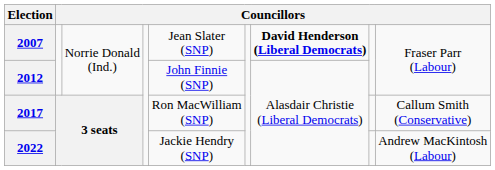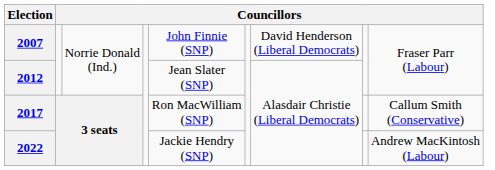(197, 42) Jean Slater (SNP) -> (197, 42) John Finnie (SNP)
(310, 42) bold -> (306, 42) normal
(197, 77) John Finnie (SNP) -> (197, 77) Jean Slater (SNP)
